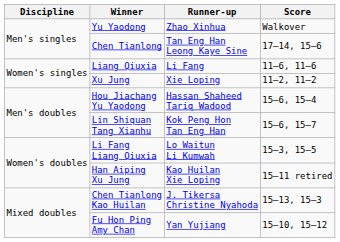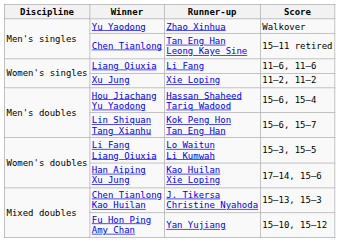(292, 46) 17–14, 15–6 -> (297, 46) 15–11 retired
(297, 175) 15–11 retired -> (292, 175) 17–14, 15–6
